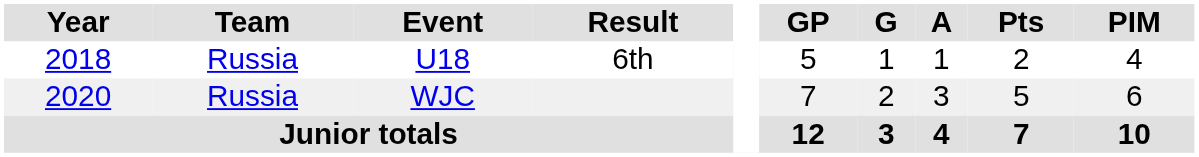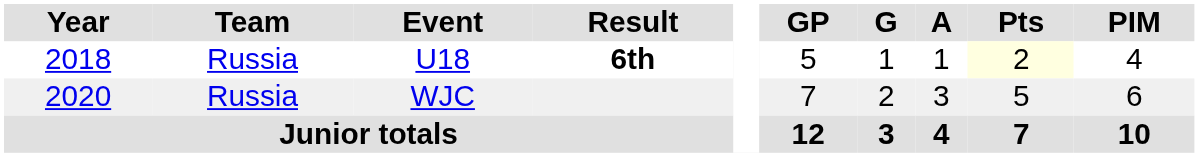(633, 59) normal -> (633, 59) bold
(1021, 59) no background -> (1021, 59) lightyellow background
